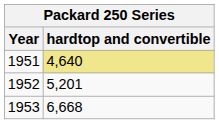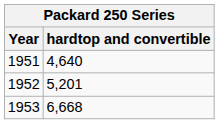(64, 61) khaki background -> (64, 61) no background
